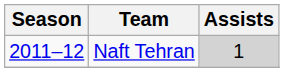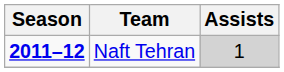(47, 51) normal -> (47, 51) bold
